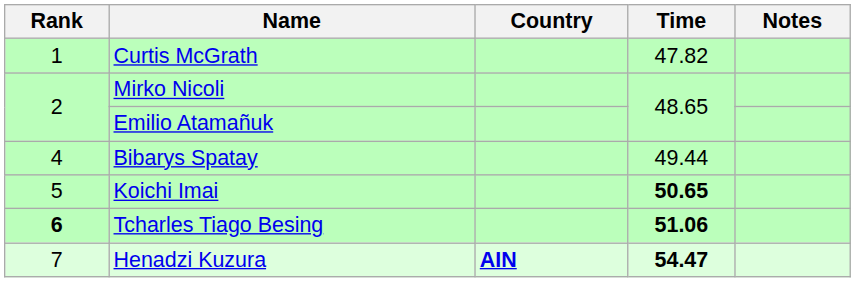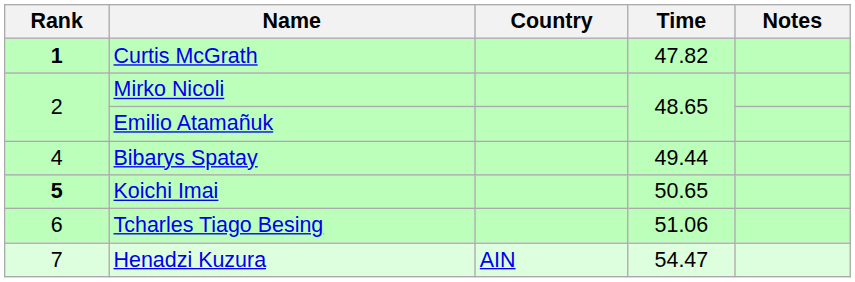(57, 55) normal -> (57, 55) bold
(57, 191) normal -> (57, 191) bold
(681, 191) bold -> (681, 191) normal
(57, 225) bold -> (57, 225) normal
(681, 225) bold -> (681, 225) normal
(498, 259) bold -> (498, 259) normal
(681, 259) bold -> (681, 259) normal
